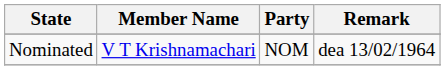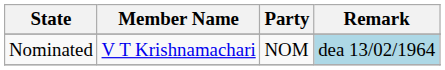(377, 49) no background -> (377, 49) lightblue background
